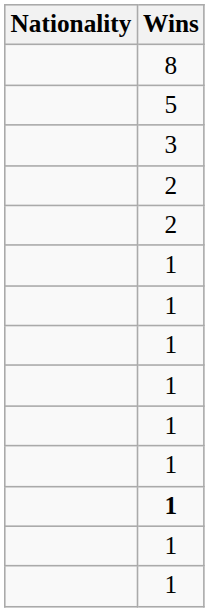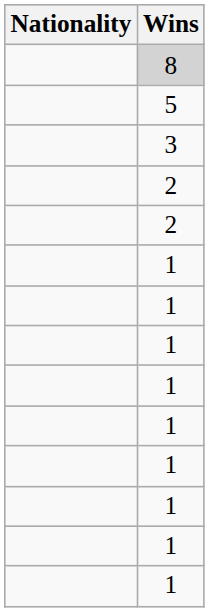(171, 64) no background -> (171, 64) lightgrey background
(171, 505) bold -> (171, 505) normal
